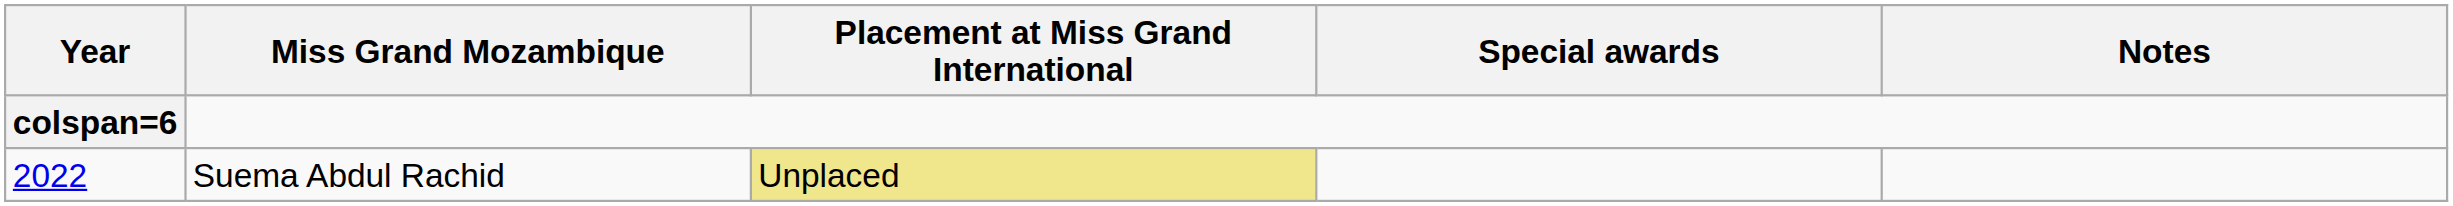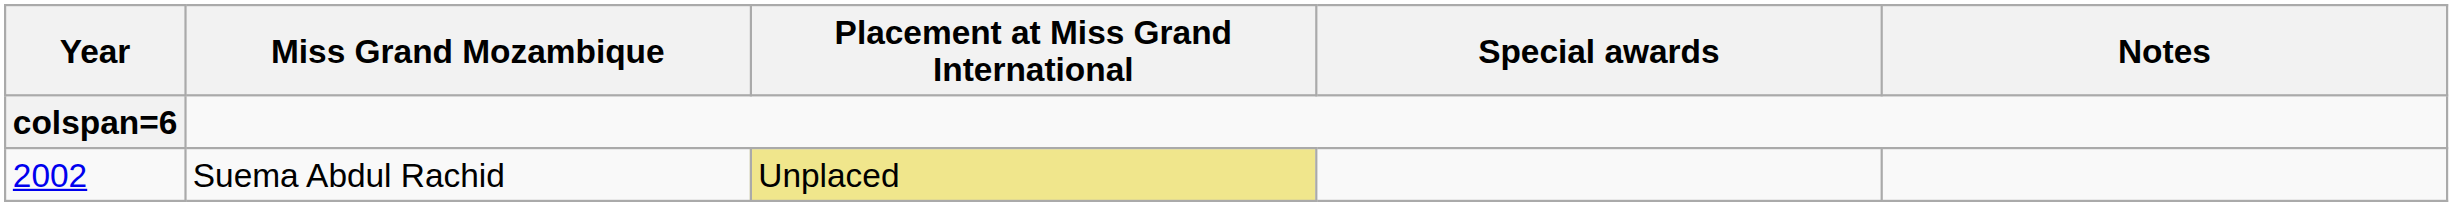(50, 175) 2022 -> (50, 175) 2002
